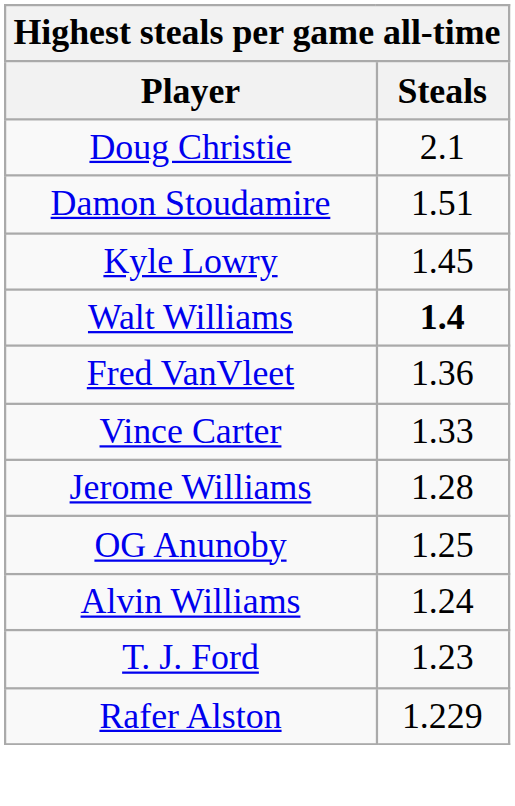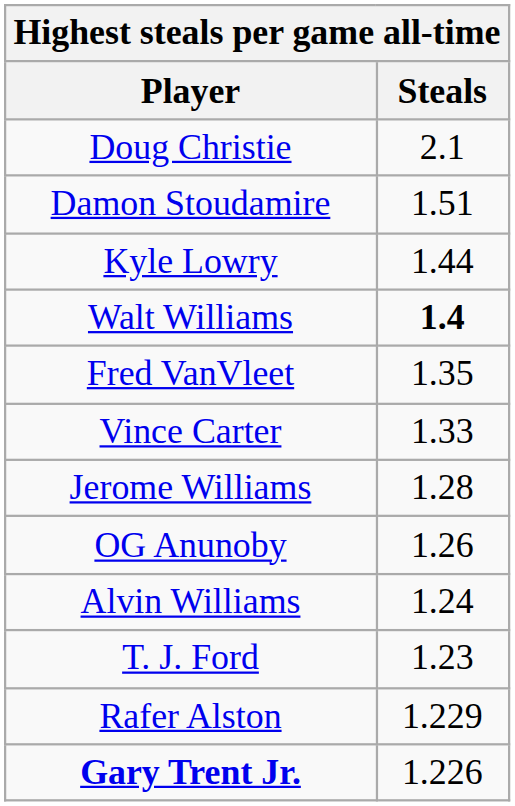(442, 260) 1.45 -> (442, 260) 1.44
(442, 373) 1.36 -> (442, 373) 1.35
(442, 544) 1.25 -> (442, 544) 1.26
+ row: (190, 771)
